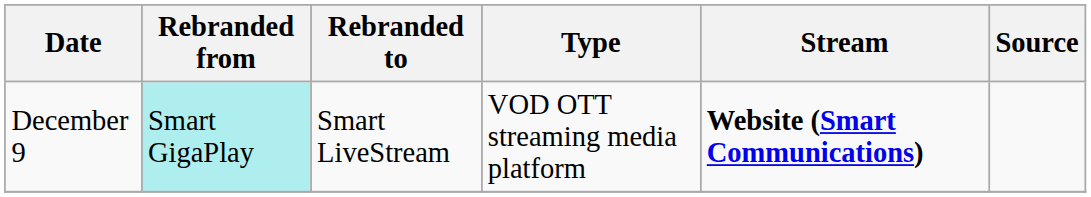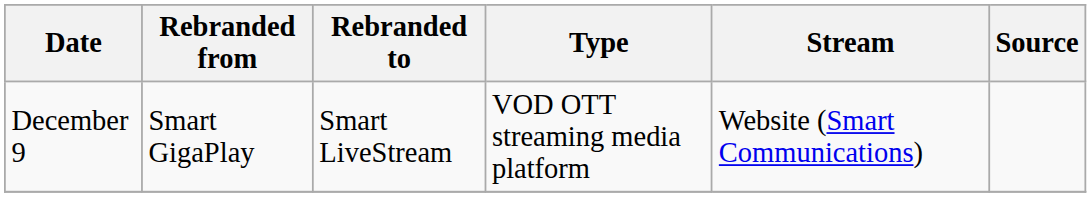(201, 136) paleturquoise background -> (202, 136) no background
(815, 136) bold -> (821, 136) normal
